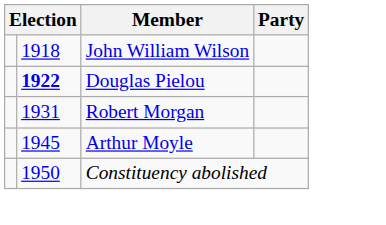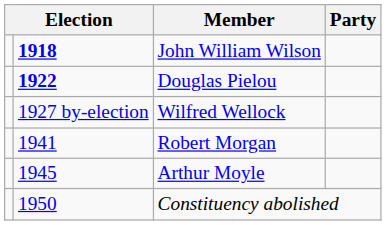(41, 50) normal -> (37, 50) bold
+ row: (222, 111)
(41, 111) 1931 -> (37, 142) 1941
